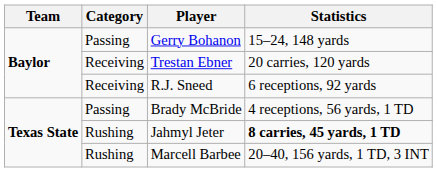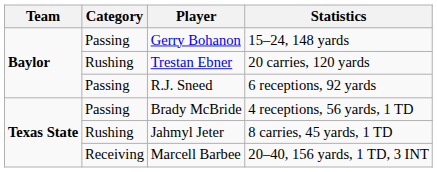(114, 62) Receiving -> (109, 62) Rushing
(114, 85) Receiving -> (107, 85) Passing
(324, 132) bold -> (320, 132) normal
(109, 155) Rushing -> (114, 155) Receiving
